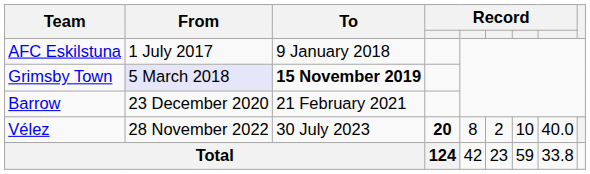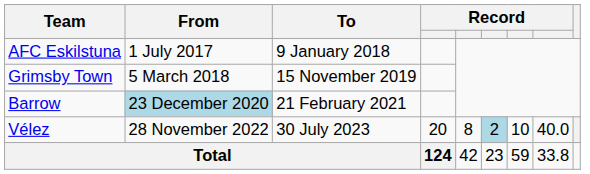(179, 77) lavender background -> (179, 77) no background
(349, 77) bold -> (346, 77) normal
(199, 103) no background -> (199, 103) lightblue background
(442, 129) bold -> (438, 129) normal
(499, 129) no background -> (494, 129) lightblue background
